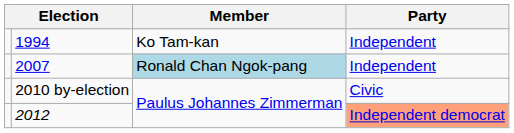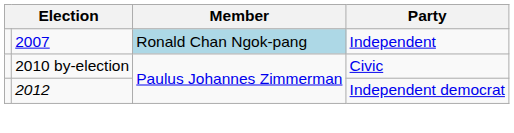- row: (32, 41)
(427, 115) lightsalmon background -> (427, 90) no background
